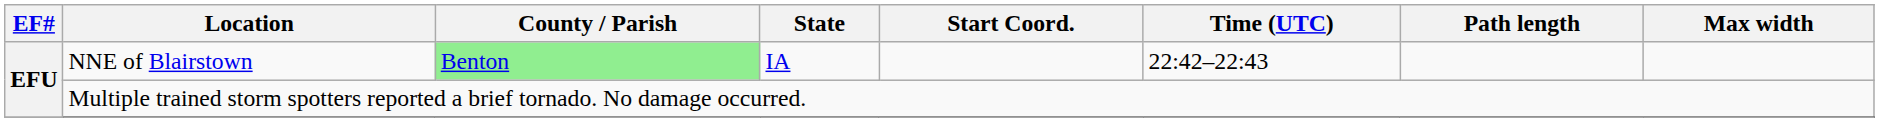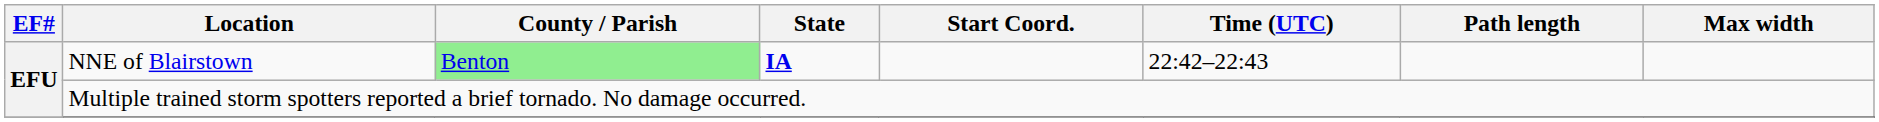(778, 60) normal -> (779, 60) bold
